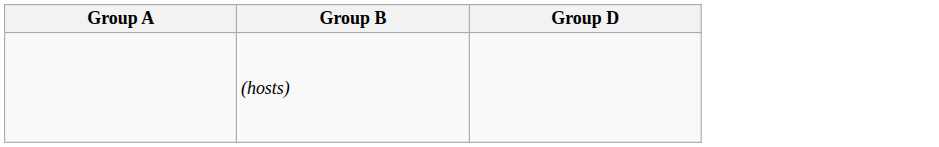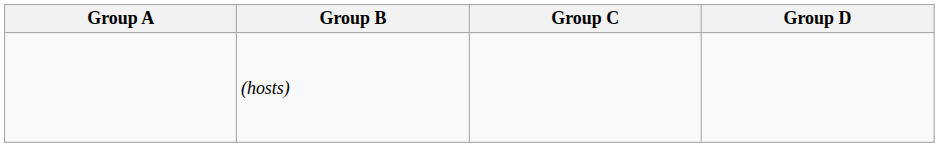+ column: (585, 18)
